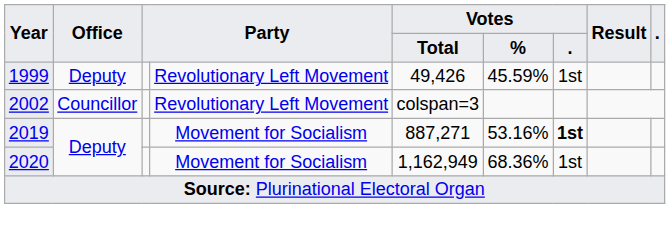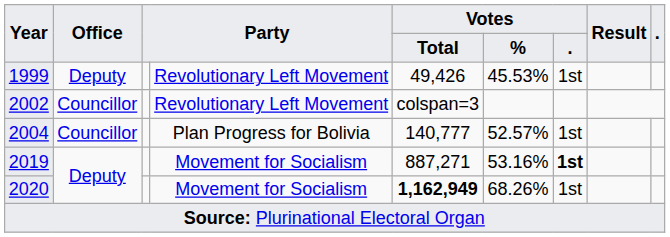(518, 76) 45.59% -> (518, 76) 45.53%
+ row: (29, 133)
(438, 161) normal -> (438, 190) bold
(518, 161) 68.36% -> (518, 190) 68.26%
